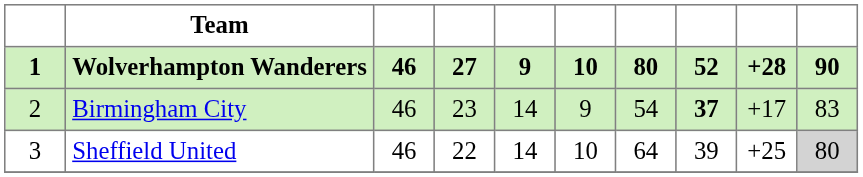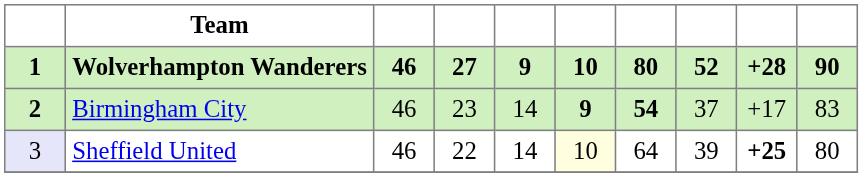(35, 109) normal -> (35, 109) bold
(585, 109) normal -> (585, 109) bold
(646, 109) normal -> (646, 109) bold
(706, 109) bold -> (706, 109) normal
(35, 150) no background -> (35, 150) lavender background
(585, 150) no background -> (585, 150) lightyellow background
(767, 150) normal -> (767, 150) bold
(827, 150) lightgrey background -> (827, 150) no background
